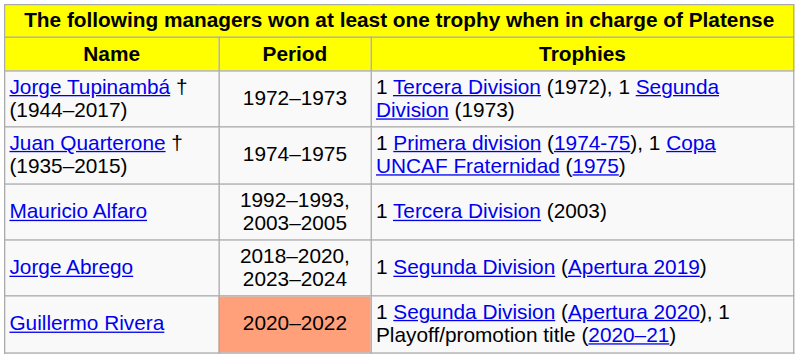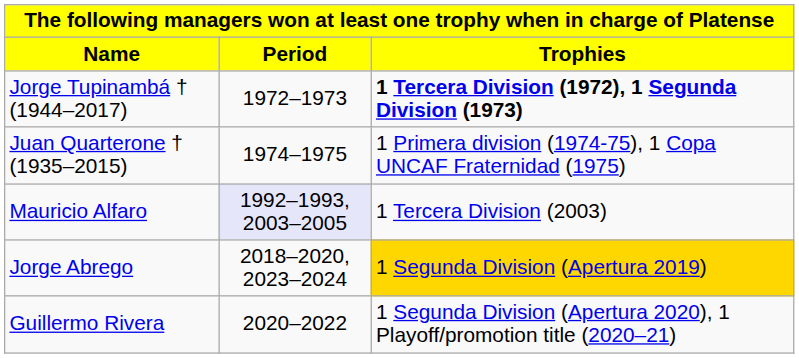(548, 98) normal -> (556, 98) bold
(295, 211) no background -> (295, 211) lavender background
(541, 267) no background -> (541, 267) gold background
(295, 324) lightsalmon background -> (295, 324) no background
